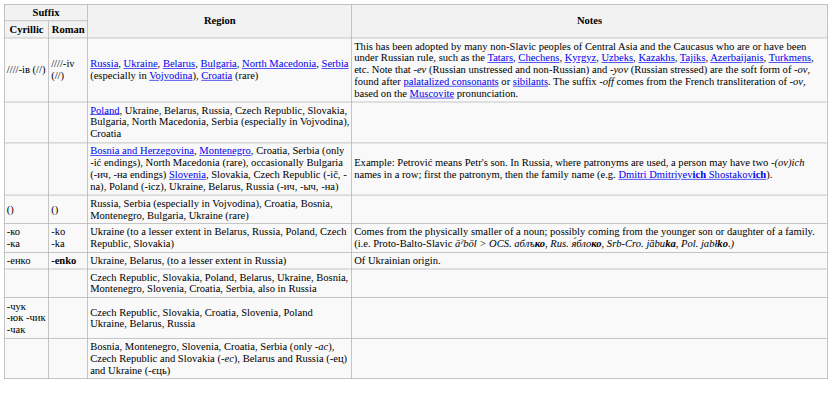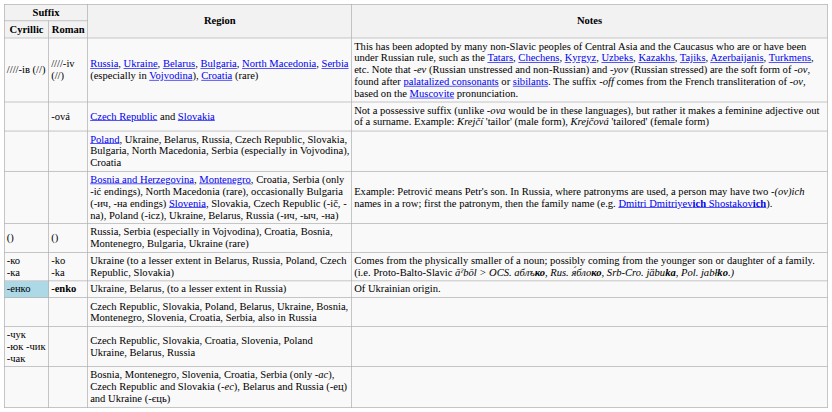+ row: (152, 116)
(19, 260) no background -> (19, 289) lightblue background
